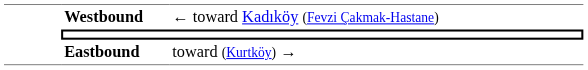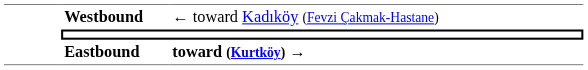(234, 51) normal -> (239, 51) bold
